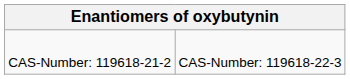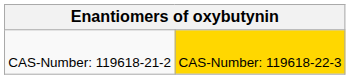(260, 62) no background -> (260, 62) gold background
